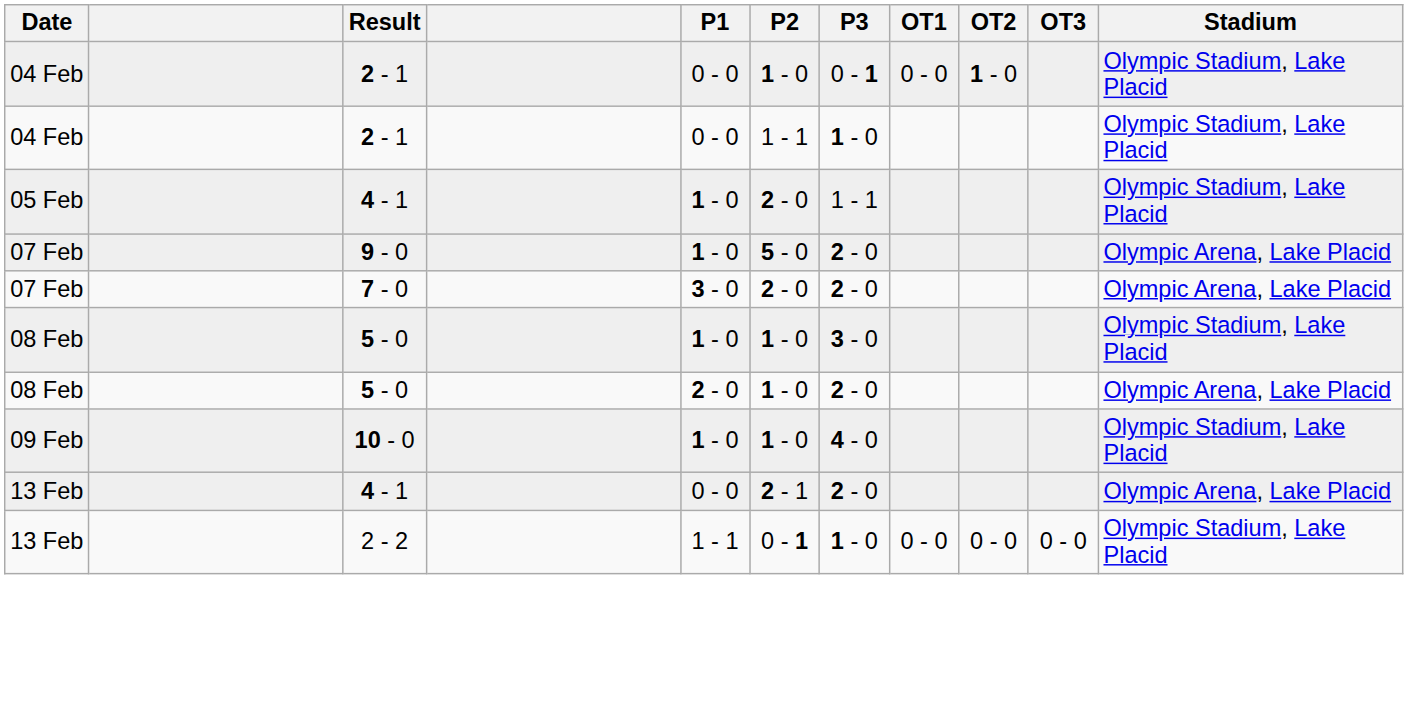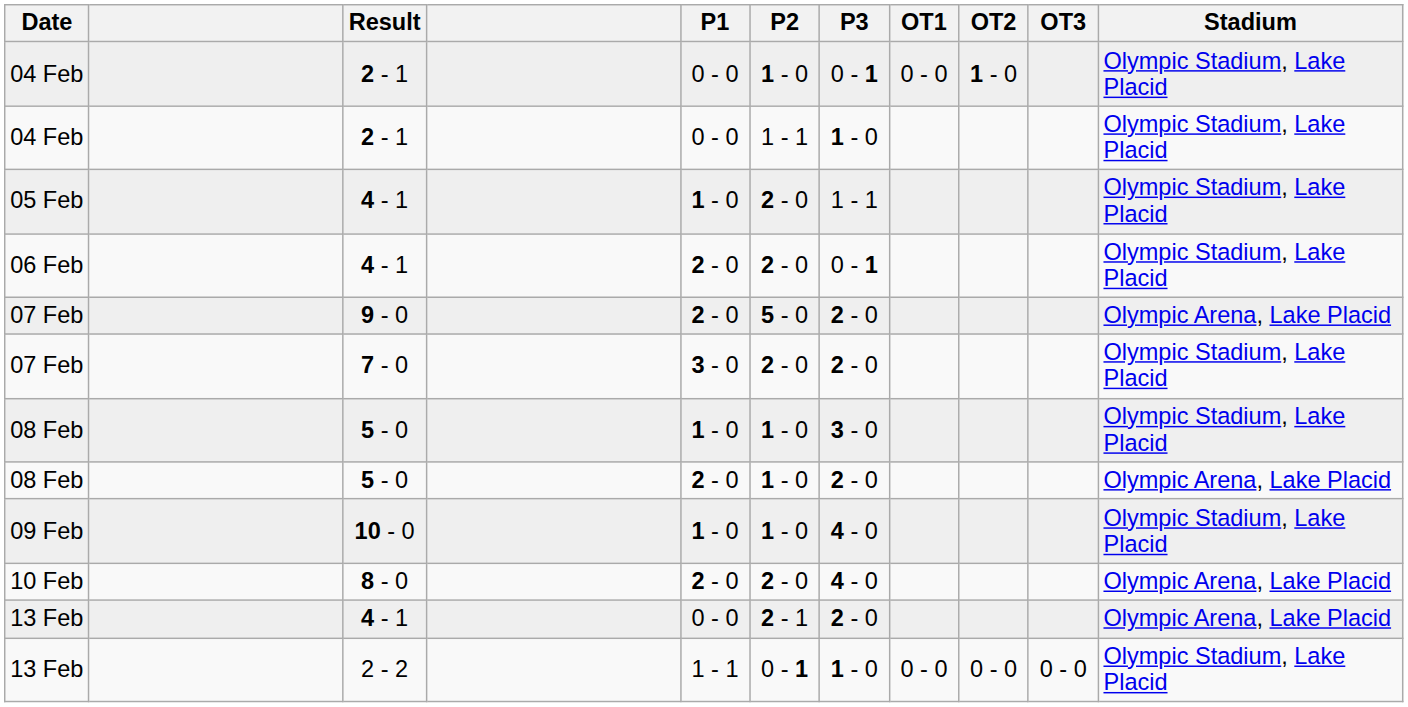+ row: (47, 264)
(715, 251) 1 - 0 -> (715, 315) 2 - 0
(1247, 289) Olympic Arena, Lake Placid -> (1224, 366) Olympic Stadium, Lake Placid
+ row: (47, 581)
